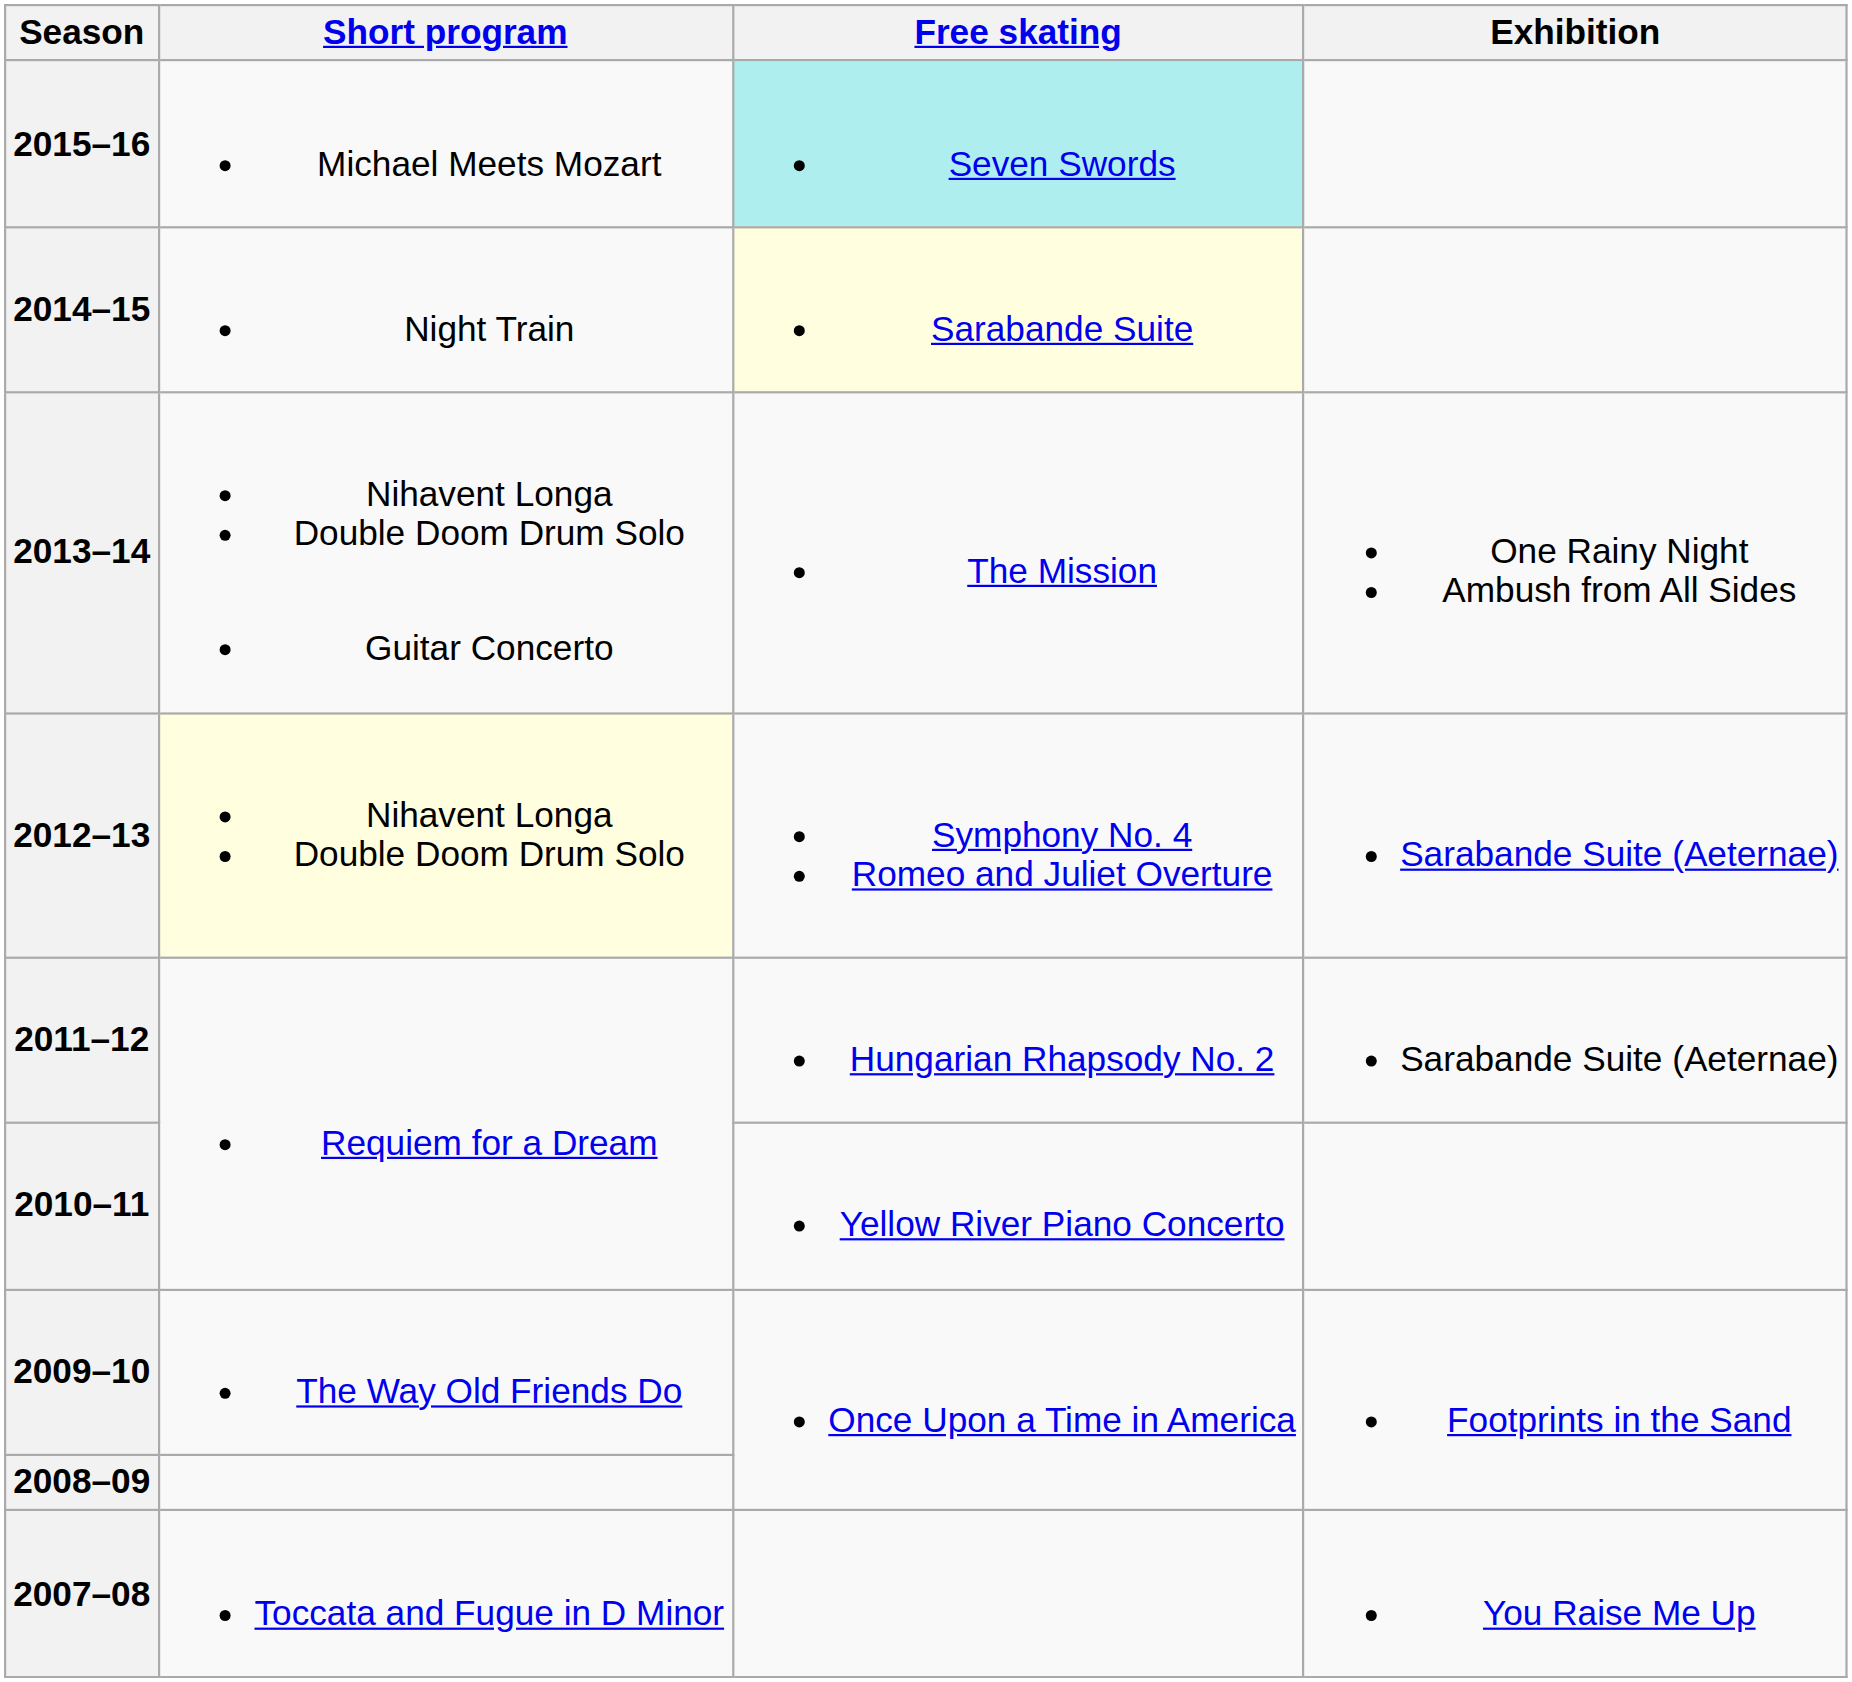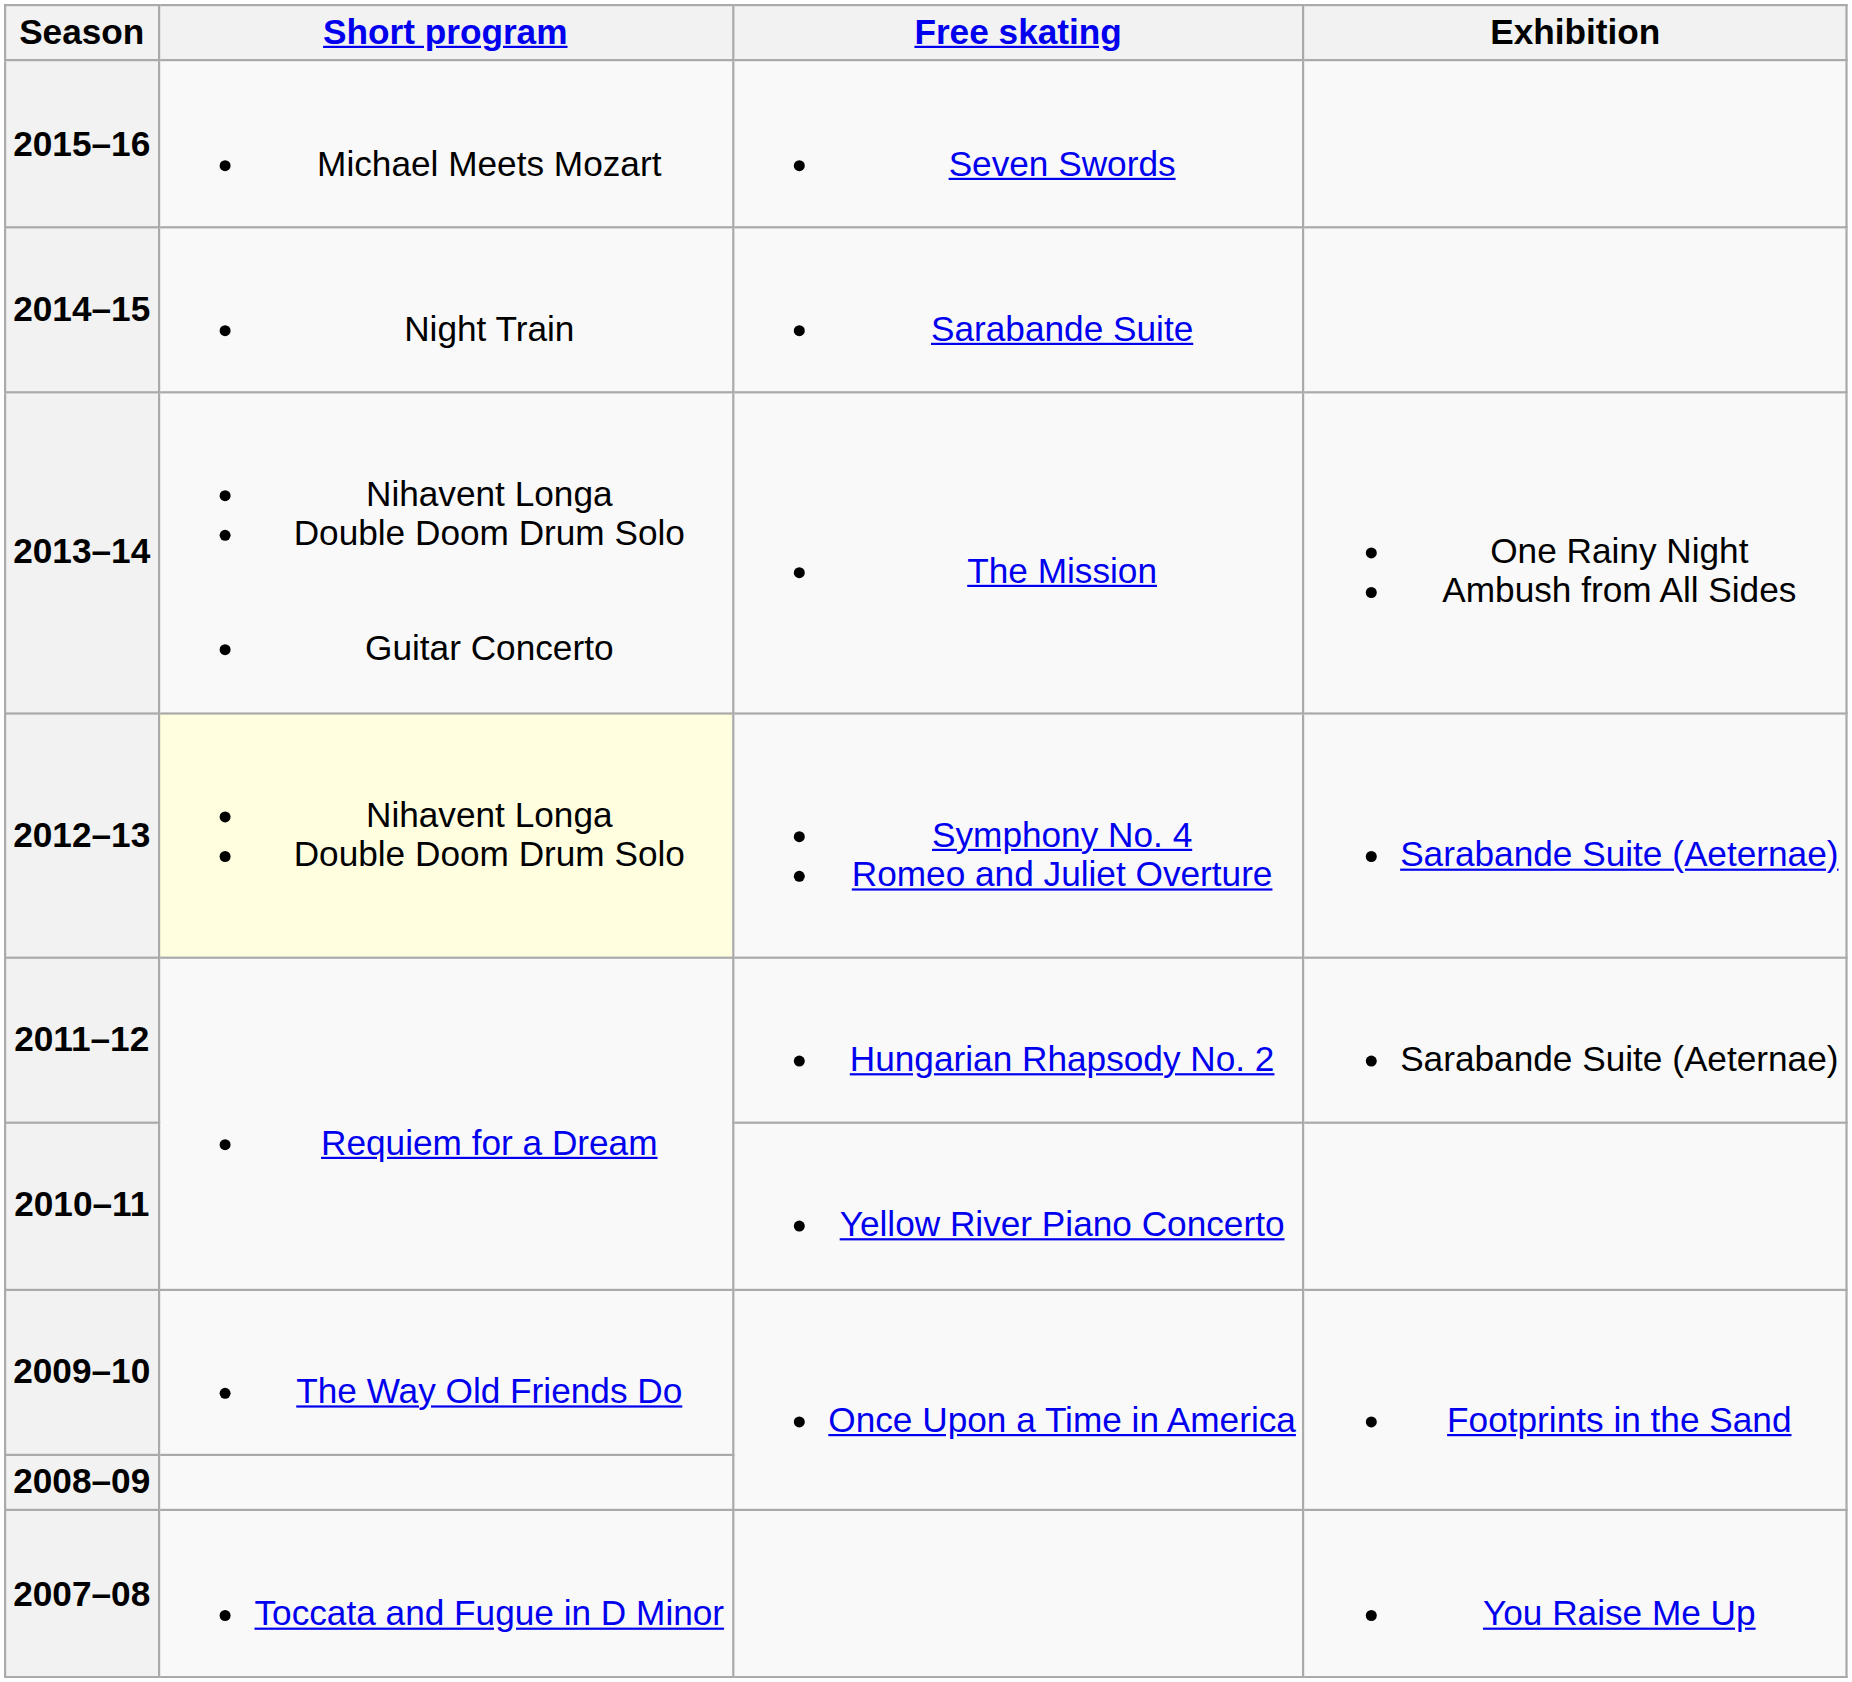(1018, 164) paleturquoise background -> (1018, 164) no background
(1018, 329) lightyellow background -> (1018, 329) no background
